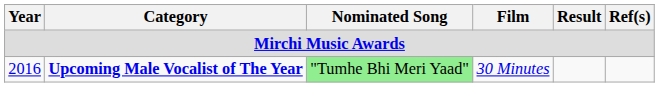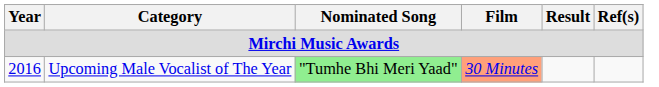(176, 69) bold -> (170, 69) normal
(513, 69) no background -> (502, 69) lightsalmon background
